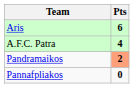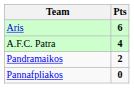(120, 59) lightsalmon background -> (120, 59) no background
